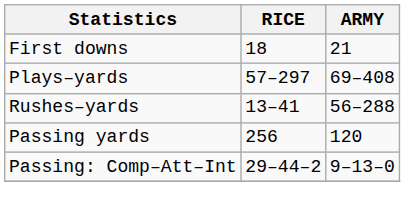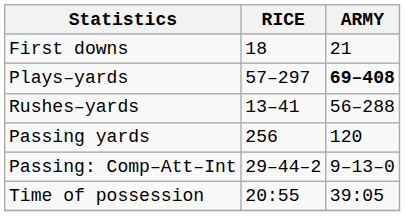(362, 78) normal -> (362, 78) bold
+ row: (107, 196)
